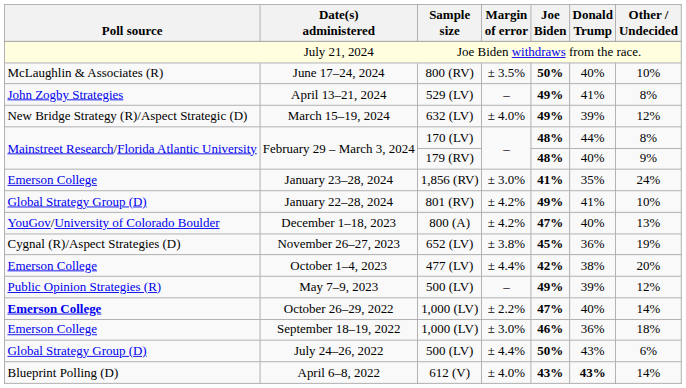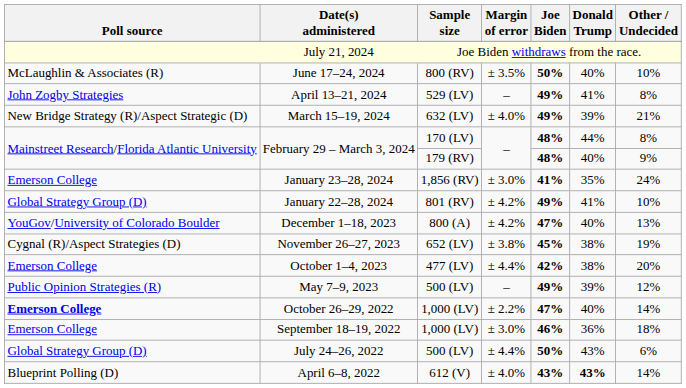(648, 116) 12% -> (648, 116) 21%
(593, 244) 36% -> (593, 244) 38%
